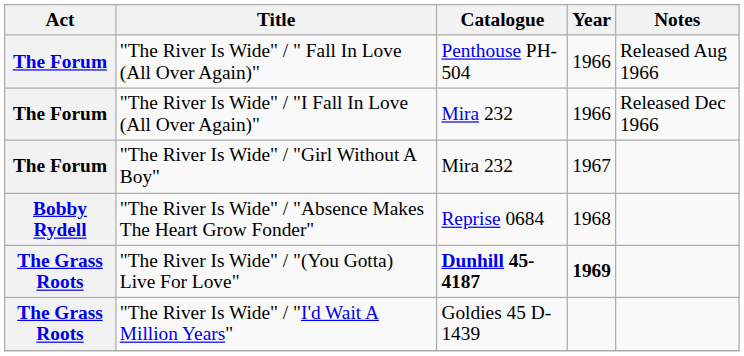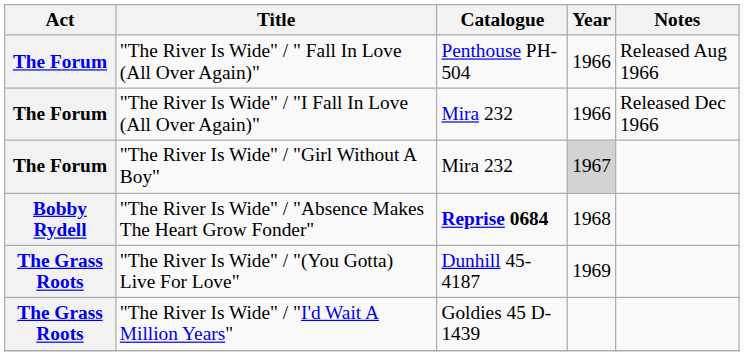(592, 166) no background -> (592, 166) lightgrey background
(493, 218) normal -> (495, 218) bold
(488, 271) bold -> (486, 271) normal
(592, 271) bold -> (592, 271) normal
